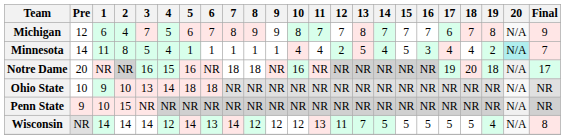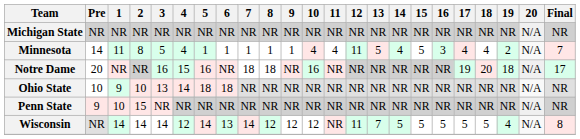- row: (37, 32)
+ row: (45, 32)
(341, 50) 2 -> (357, 50) 11
(516, 50) paleturquoise background -> (531, 50) no background
(320, 124) 13 -> (335, 124) NR
